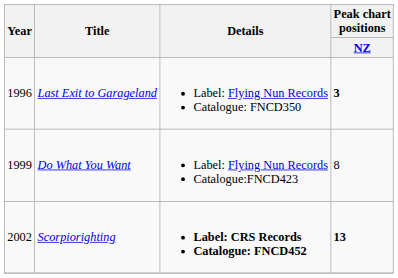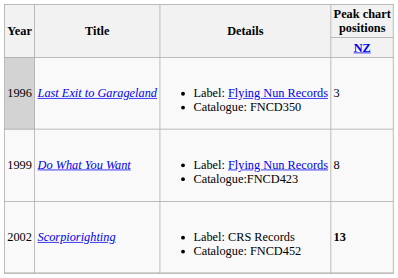(20, 93) no background -> (20, 93) lightgrey background
(337, 93) bold -> (337, 93) normal
(245, 244) bold -> (245, 244) normal
